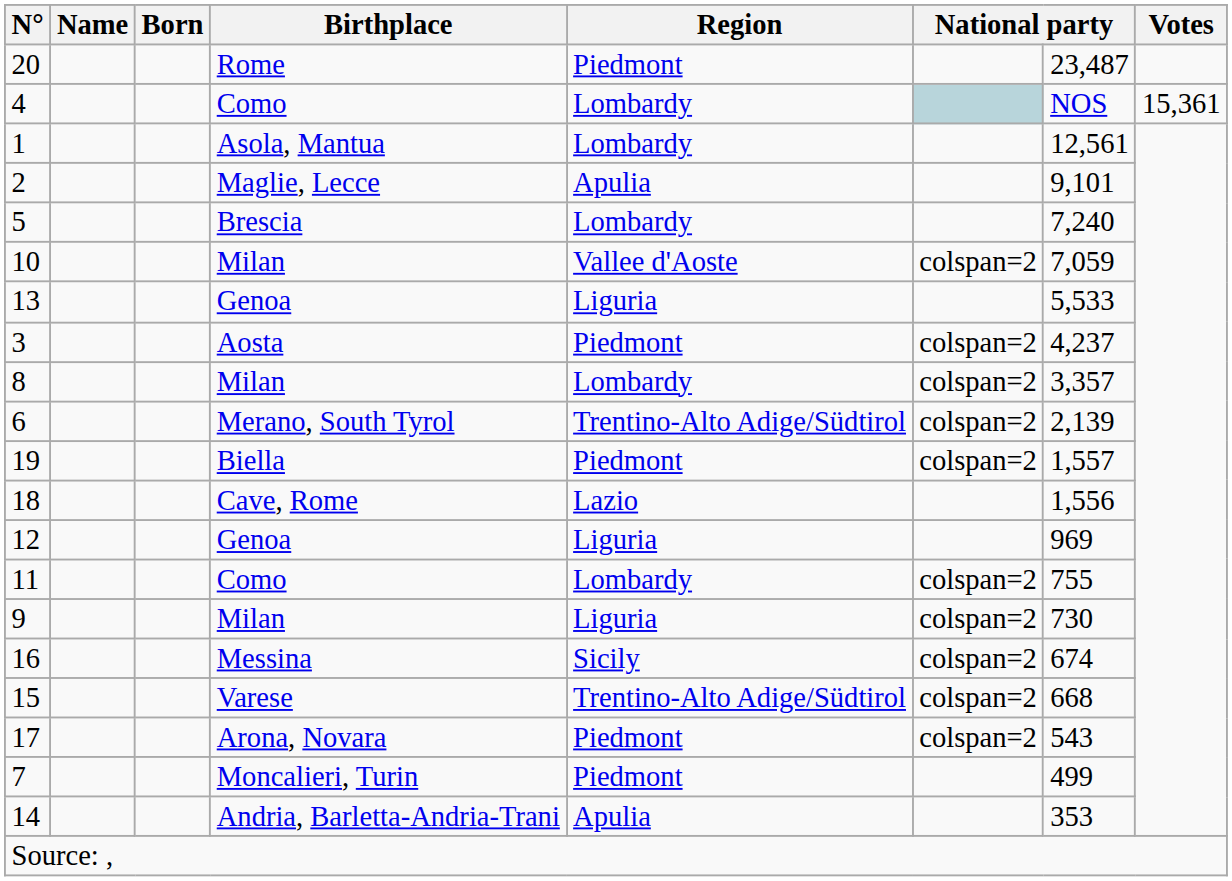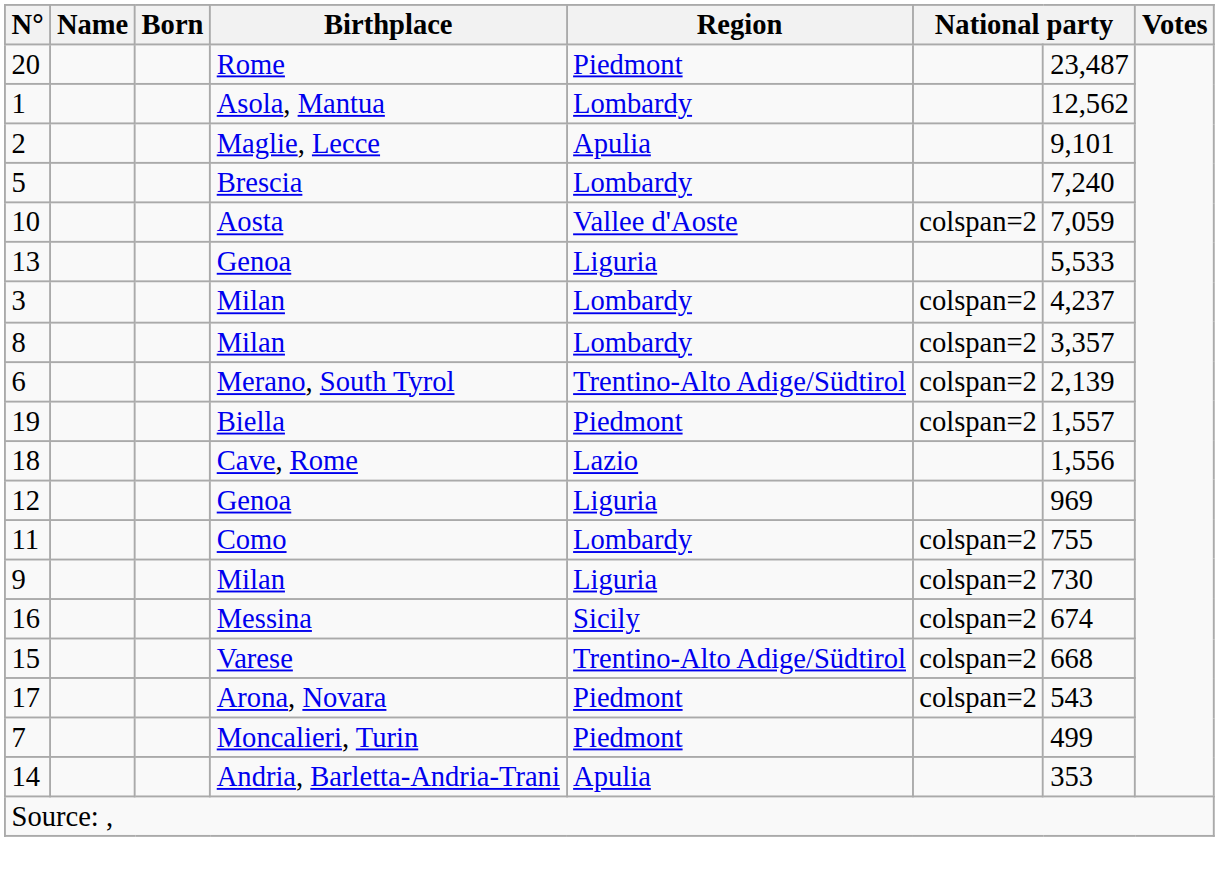- row: (19, 103)
(1089, 143) 12,561 -> (1089, 103) 12,562
(251, 262) Milan -> (250, 222) Aosta
(250, 341) Aosta -> (251, 301) Milan
(628, 341) Piedmont -> (633, 301) Lombardy
